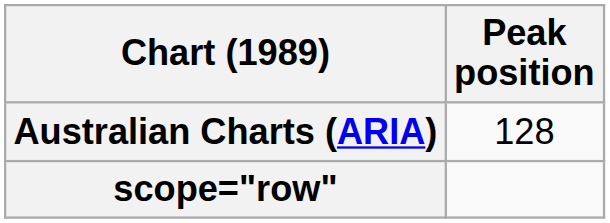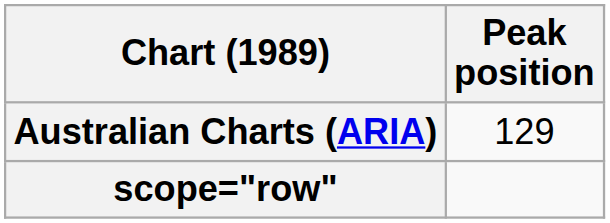(524, 131) 128 -> (524, 131) 129
